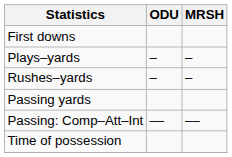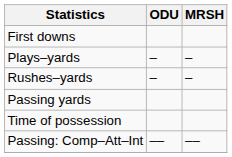rows swapped: (75, 120) <-> (64, 141)
